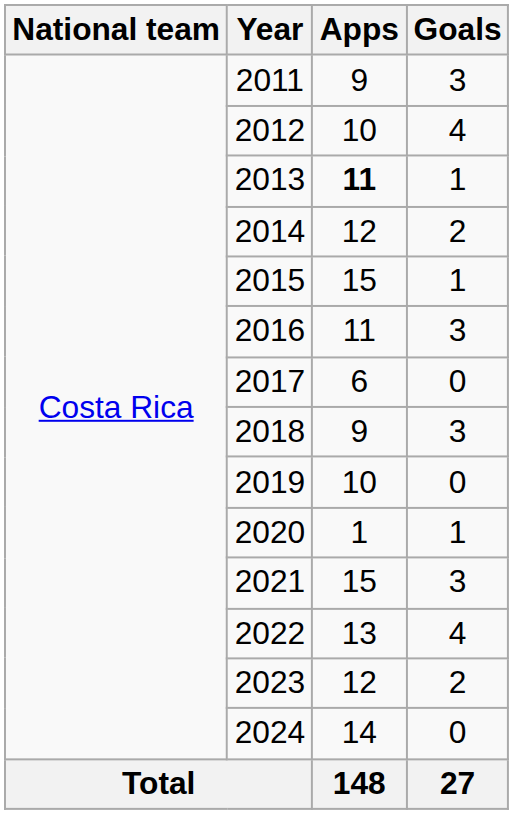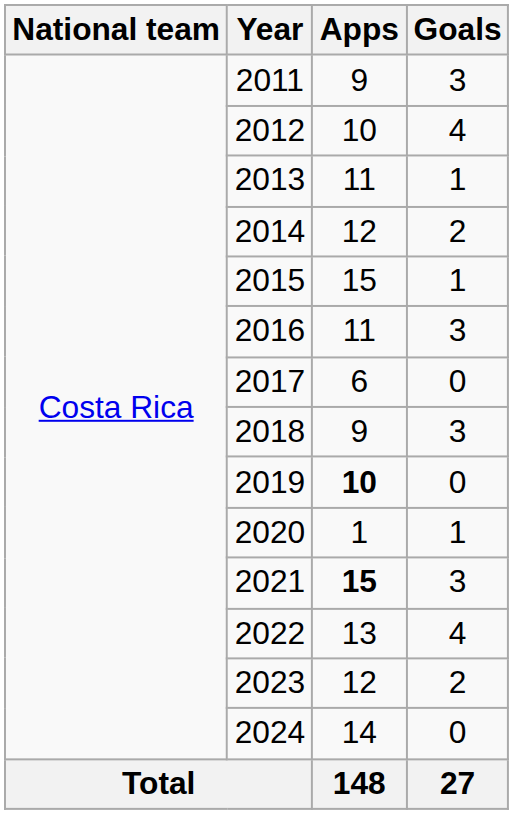(359, 180) bold -> (359, 180) normal
(359, 481) normal -> (359, 481) bold
(359, 582) normal -> (359, 582) bold
